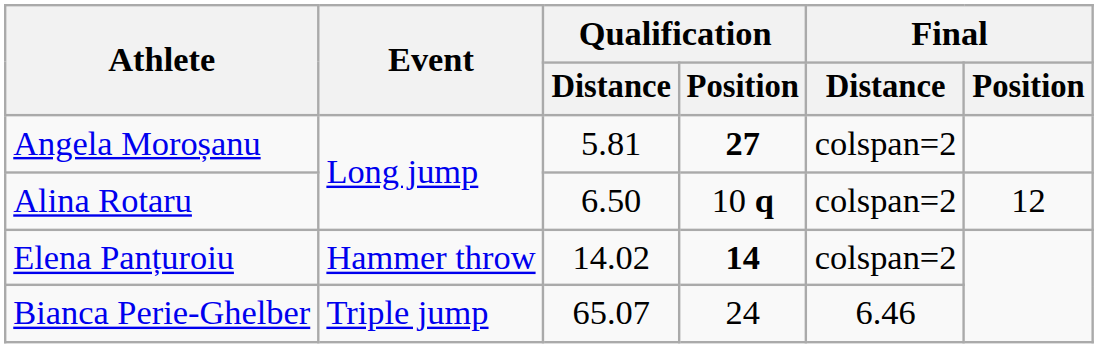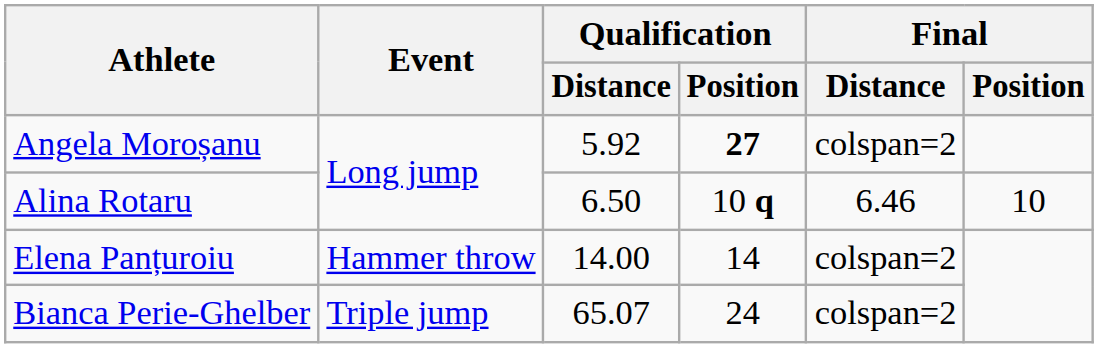(611, 143) 5.81 -> (611, 143) 5.92
(886, 200) colspan=2 -> (886, 200) 6.46
(1028, 200) 12 -> (1028, 200) 10
(611, 257) 14.02 -> (611, 257) 14.00
(743, 257) bold -> (743, 257) normal
(886, 314) 6.46 -> (886, 314) colspan=2
